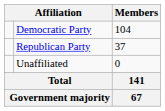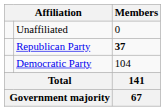rows swapped: (54, 30) <-> (42, 64)
(120, 47) normal -> (120, 47) bold
